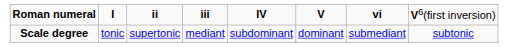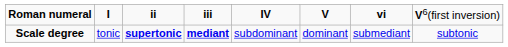(155, 33) normal -> (153, 33) bold
(205, 33) normal -> (208, 33) bold
